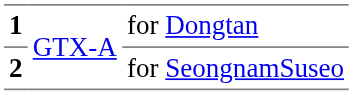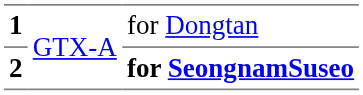(236, 67) normal -> (241, 67) bold
